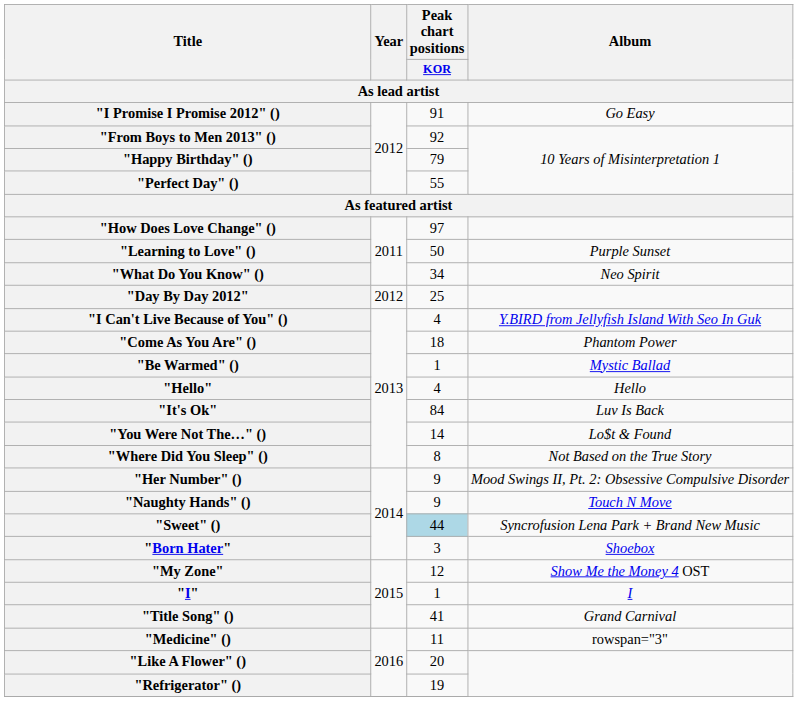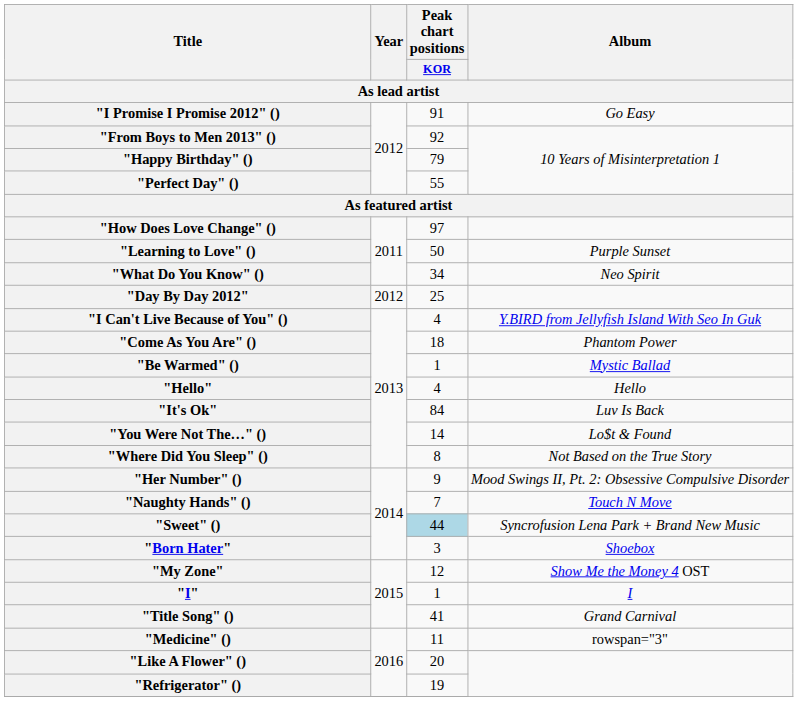(437, 502) 9 -> (437, 502) 7
